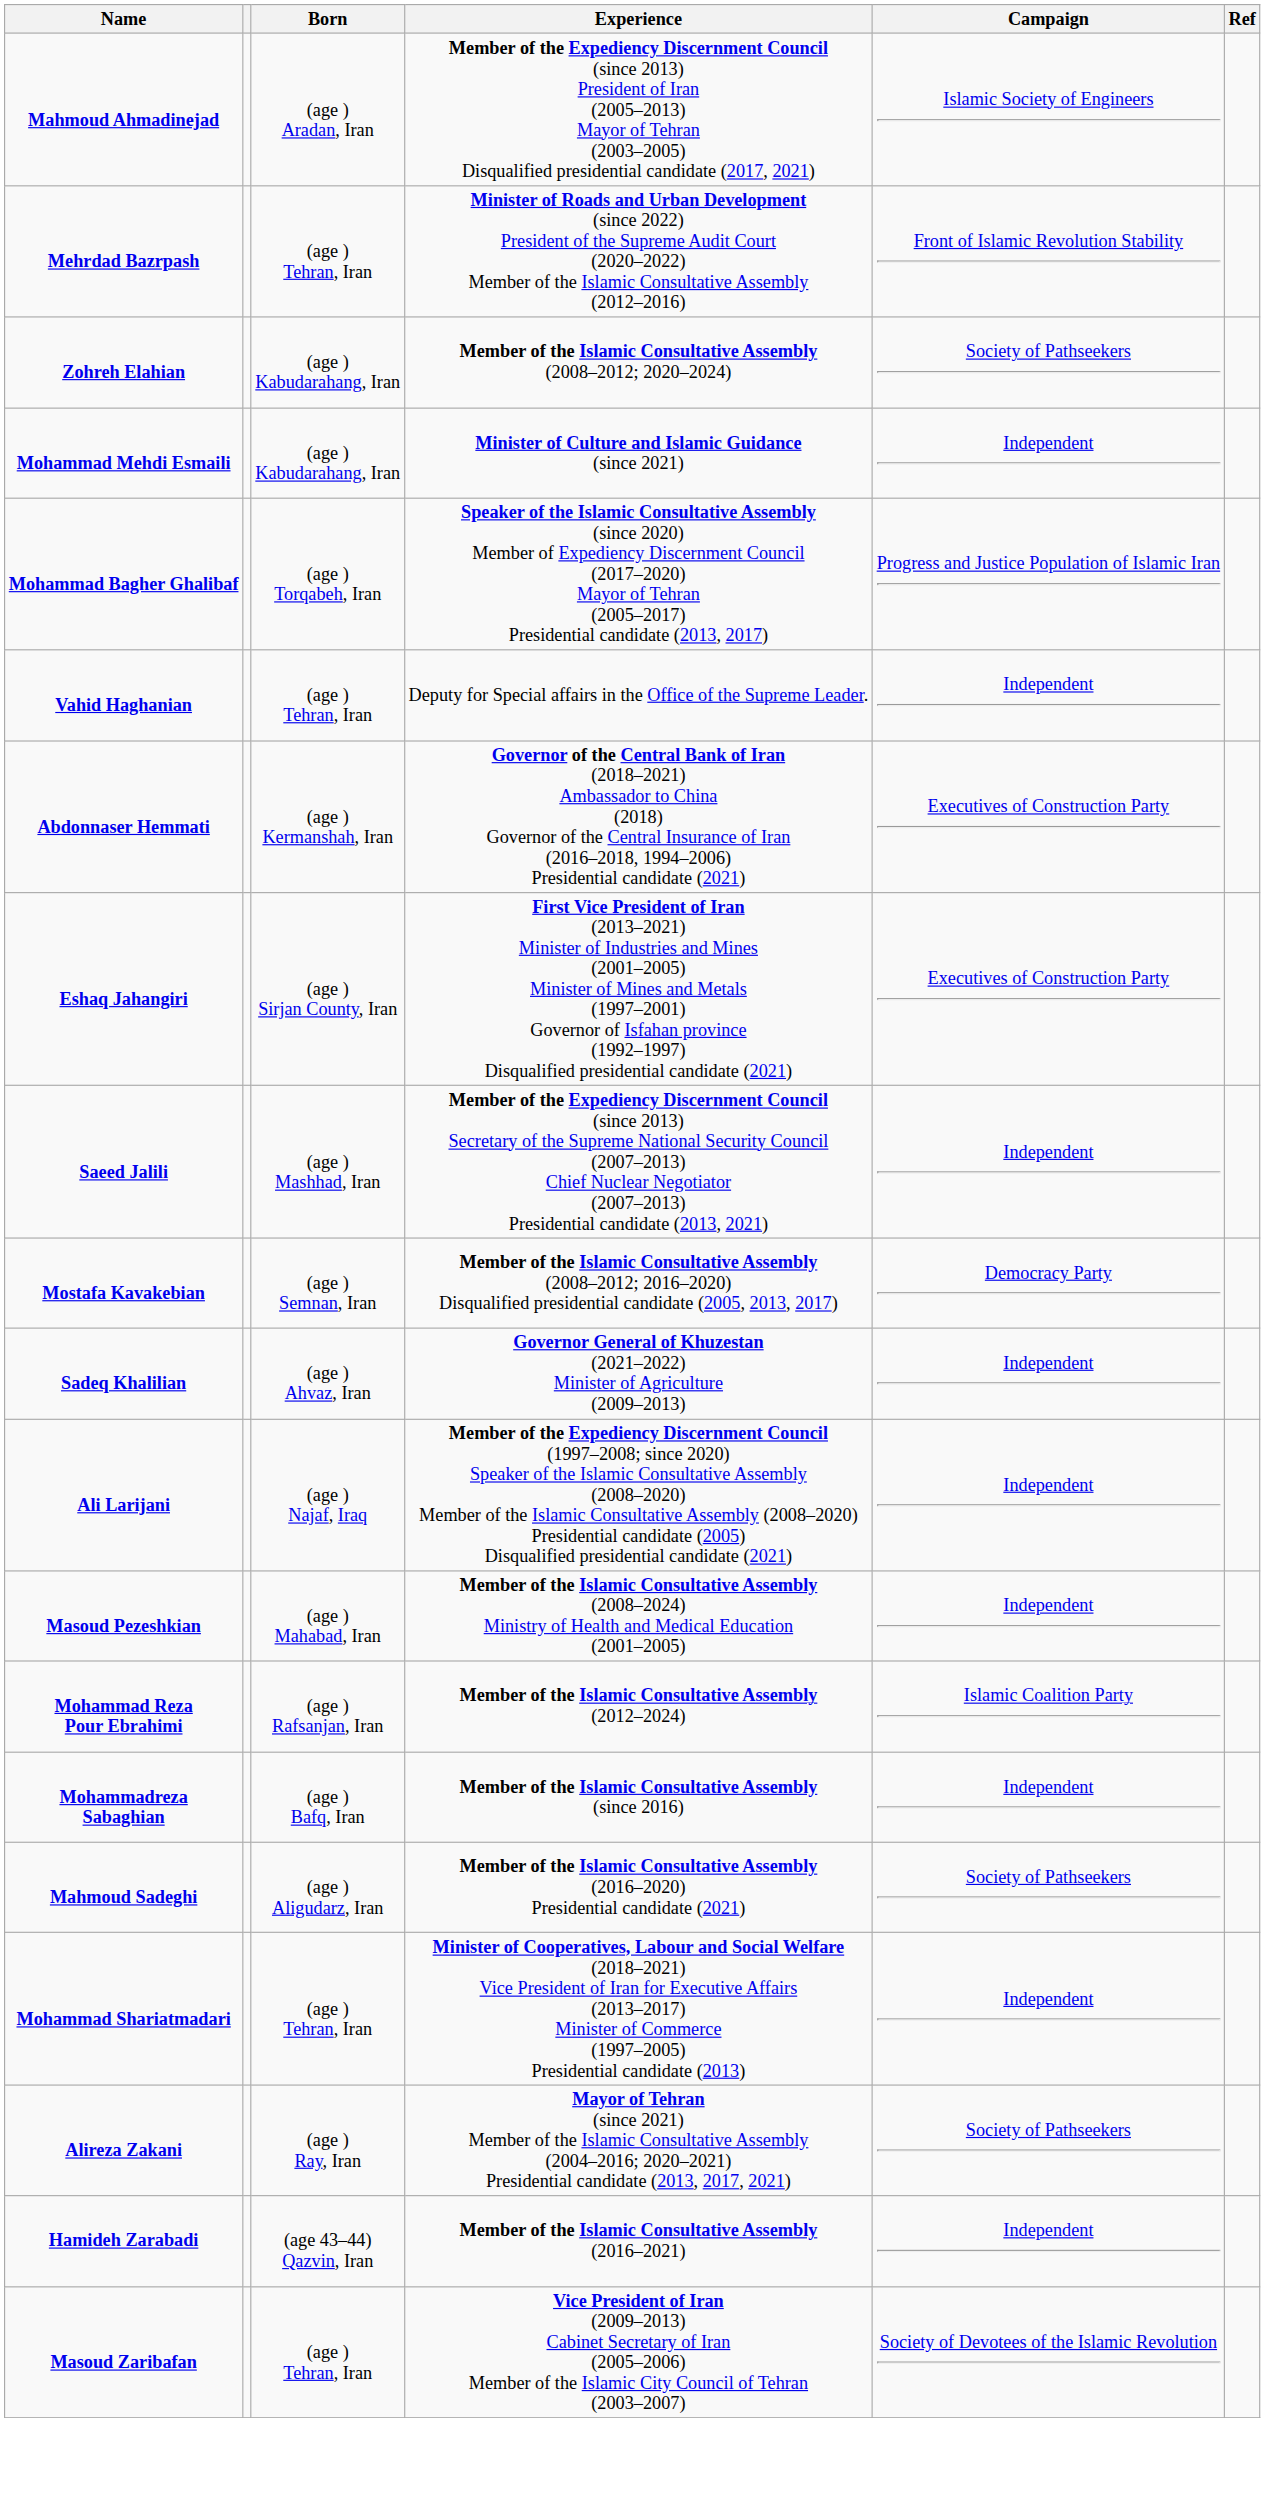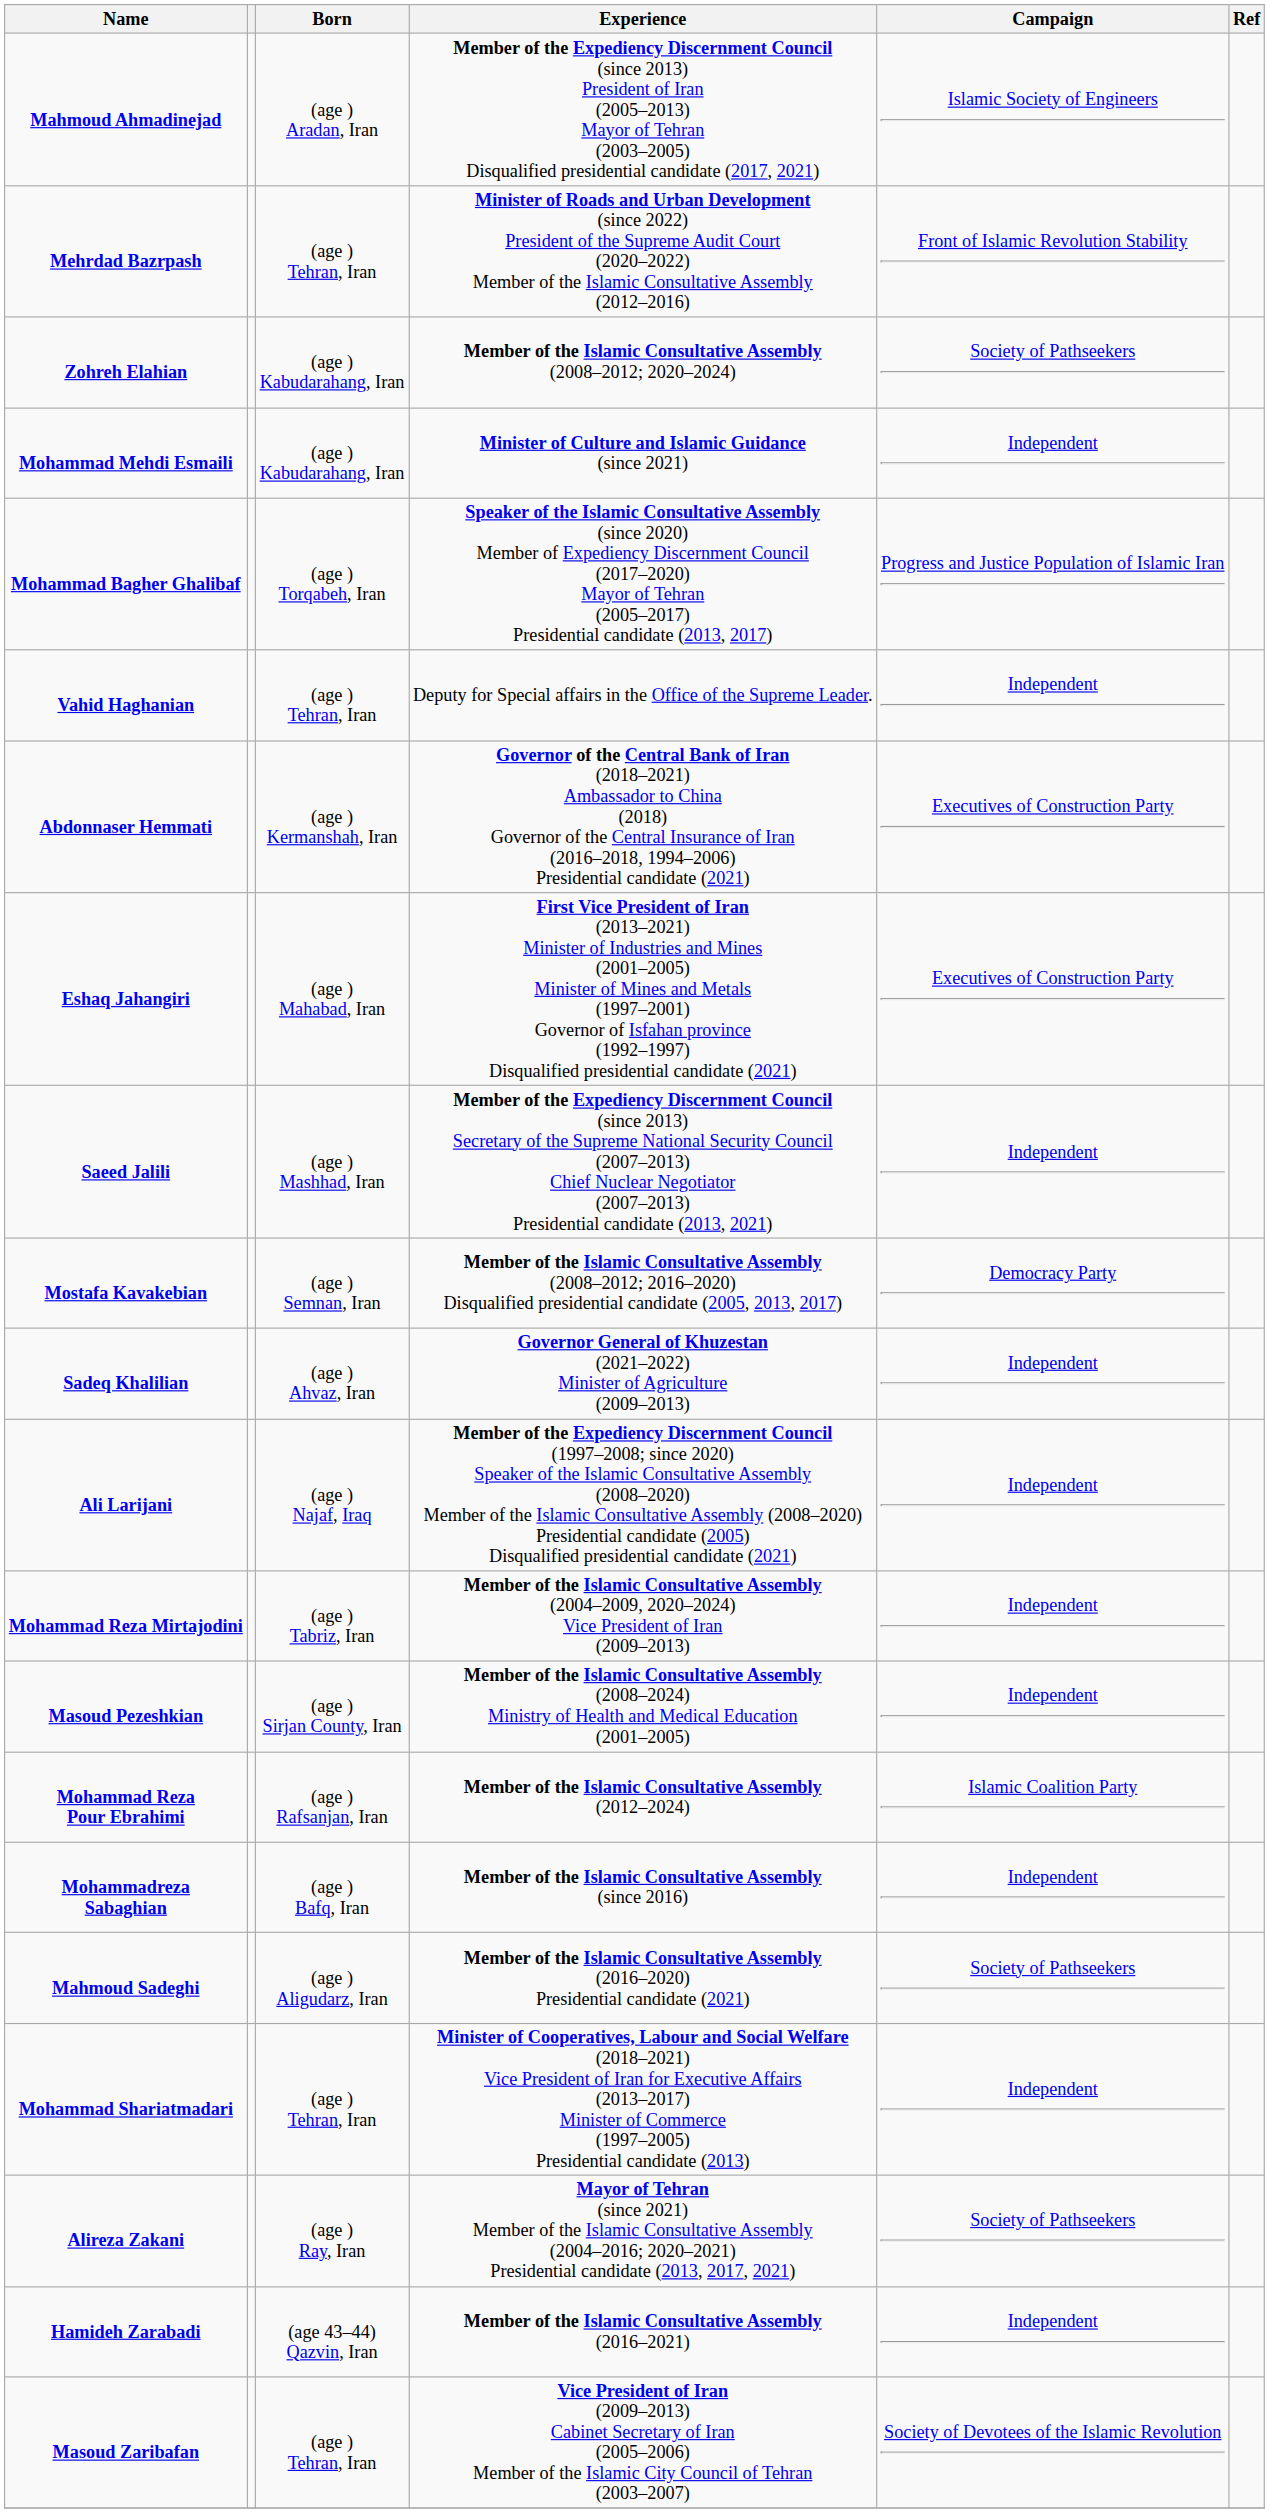(328, 999) (age ) Sirjan County, Iran -> (332, 999) (age ) Mahabad, Iran
+ row: (126, 1626)
(328, 1626) (age ) Mahabad, Iran -> (332, 1716) (age ) Sirjan County, Iran
